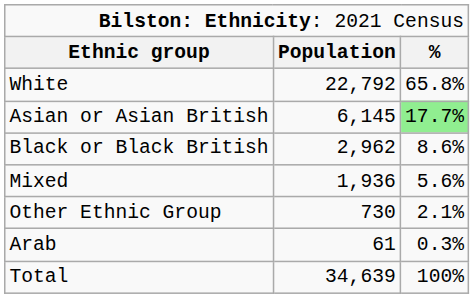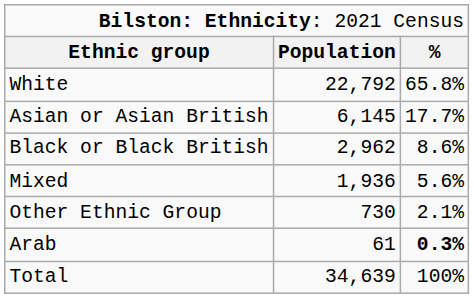(435, 117) lightgreen background -> (435, 117) no background
(440, 245) normal -> (440, 245) bold
